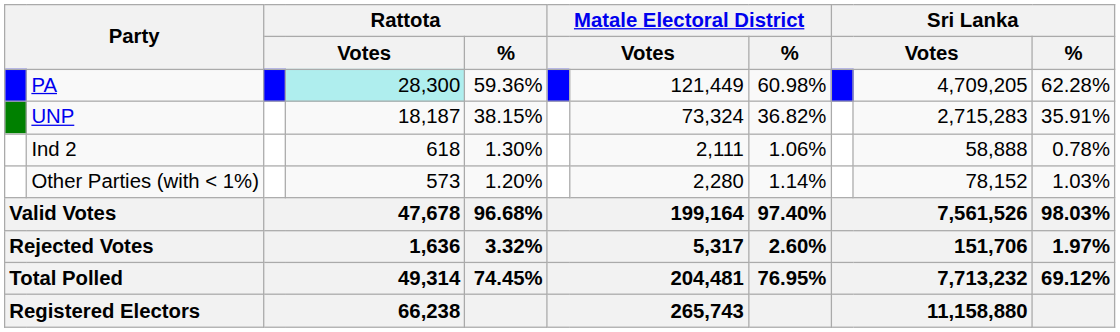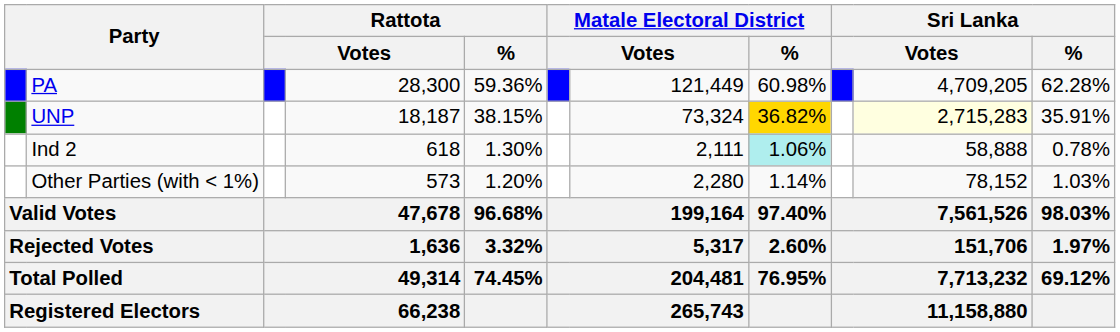(429, 85) paleturquoise background -> (429, 85) no background
(792, 117) no background -> (792, 117) gold background
(982, 117) no background -> (982, 117) lightyellow background
(797, 149) no background -> (797, 149) paleturquoise background
